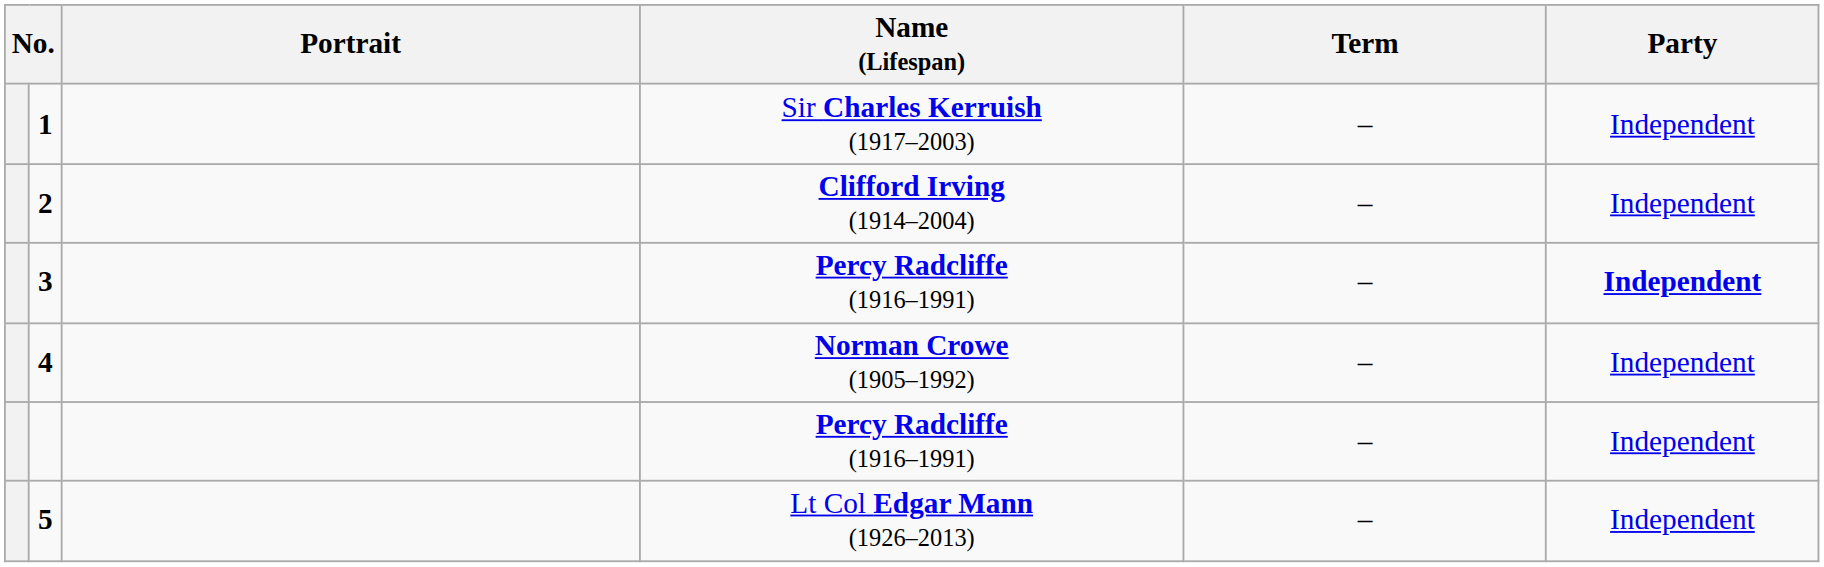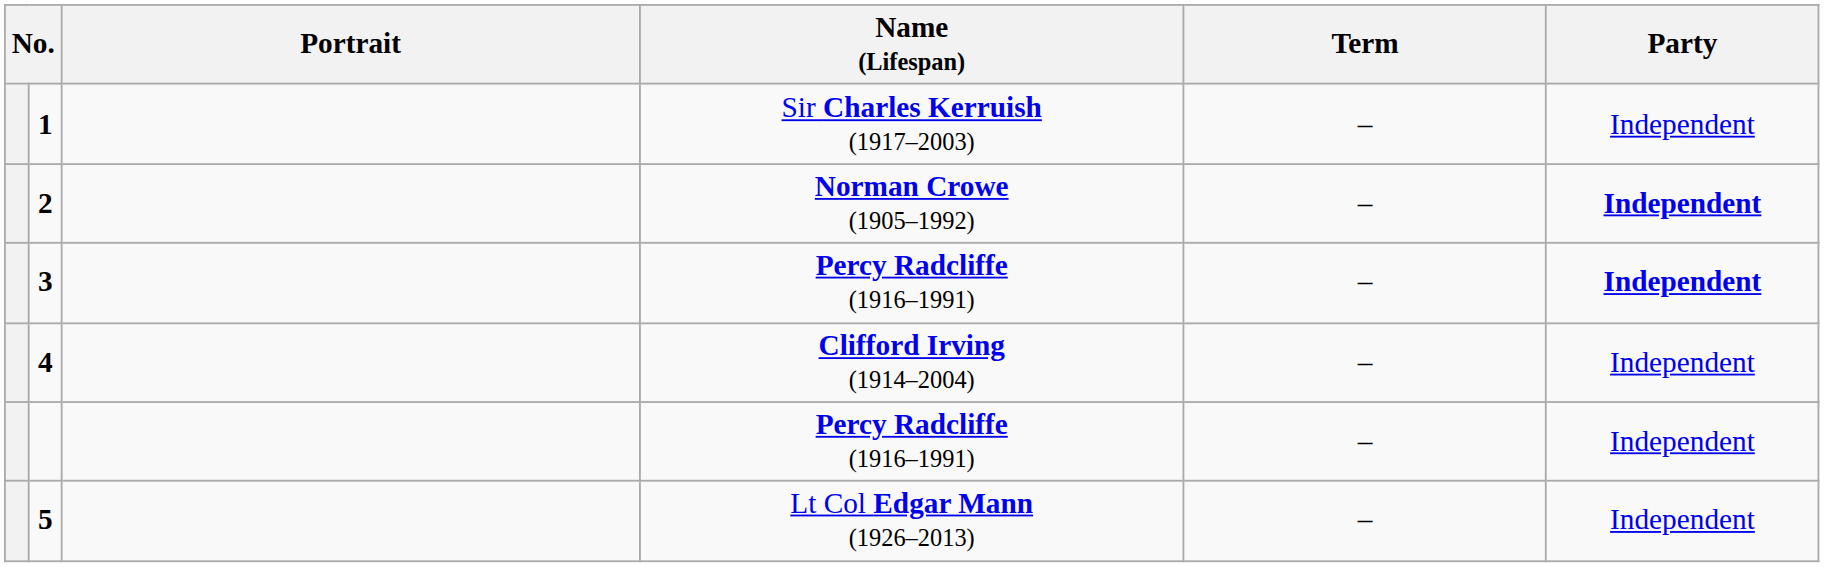(912, 202) Clifford Irving (1914–2004) -> (912, 202) Norman Crowe (1905–1992)
(1682, 202) normal -> (1682, 202) bold
(912, 361) Norman Crowe (1905–1992) -> (912, 361) Clifford Irving (1914–2004)
